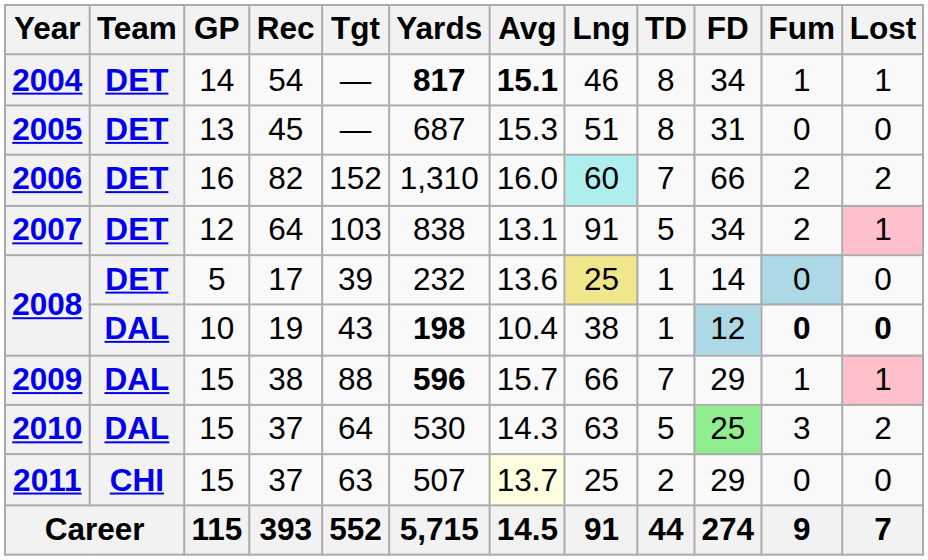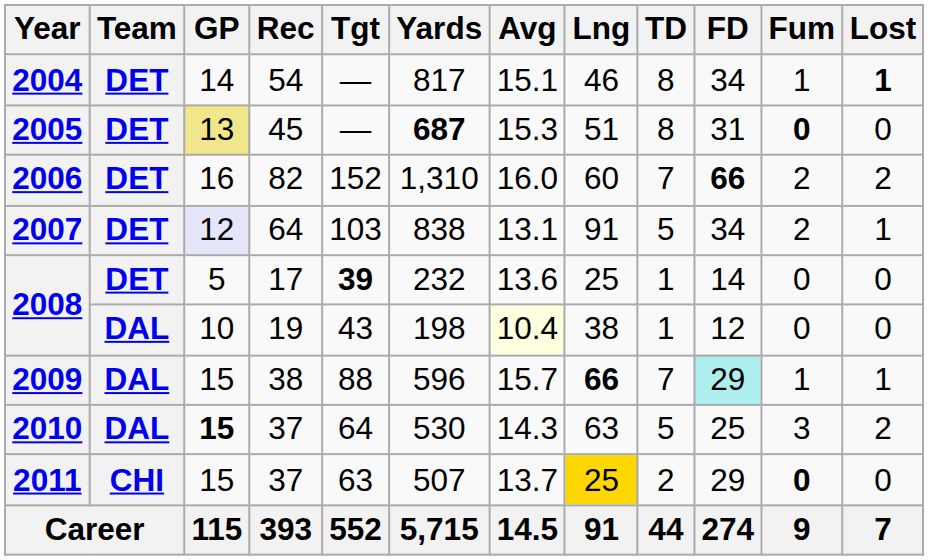(439, 79) bold -> (439, 79) normal
(527, 79) bold -> (527, 79) normal
(883, 79) normal -> (883, 79) bold
(217, 129) no background -> (217, 129) khaki background
(439, 129) normal -> (439, 129) bold
(802, 129) normal -> (802, 129) bold
(601, 179) paleturquoise background -> (601, 179) no background
(728, 179) normal -> (728, 179) bold
(217, 229) no background -> (217, 229) lavender background
(883, 229) pink background -> (883, 229) no background
(355, 279) normal -> (355, 279) bold
(601, 279) khaki background -> (601, 279) no background
(802, 279) lightblue background -> (802, 279) no background
(439, 329) bold -> (439, 329) normal
(527, 329) no background -> (527, 329) lightyellow background
(728, 329) lightblue background -> (728, 329) no background
(802, 329) bold -> (802, 329) normal
(883, 329) bold -> (883, 329) normal
(439, 379) bold -> (439, 379) normal
(601, 379) normal -> (601, 379) bold
(728, 379) no background -> (728, 379) paleturquoise background
(883, 379) pink background -> (883, 379) no background
(217, 429) normal -> (217, 429) bold
(728, 429) lightgreen background -> (728, 429) no background
(527, 479) lightyellow background -> (527, 479) no background
(601, 479) no background -> (601, 479) gold background
(802, 479) normal -> (802, 479) bold
